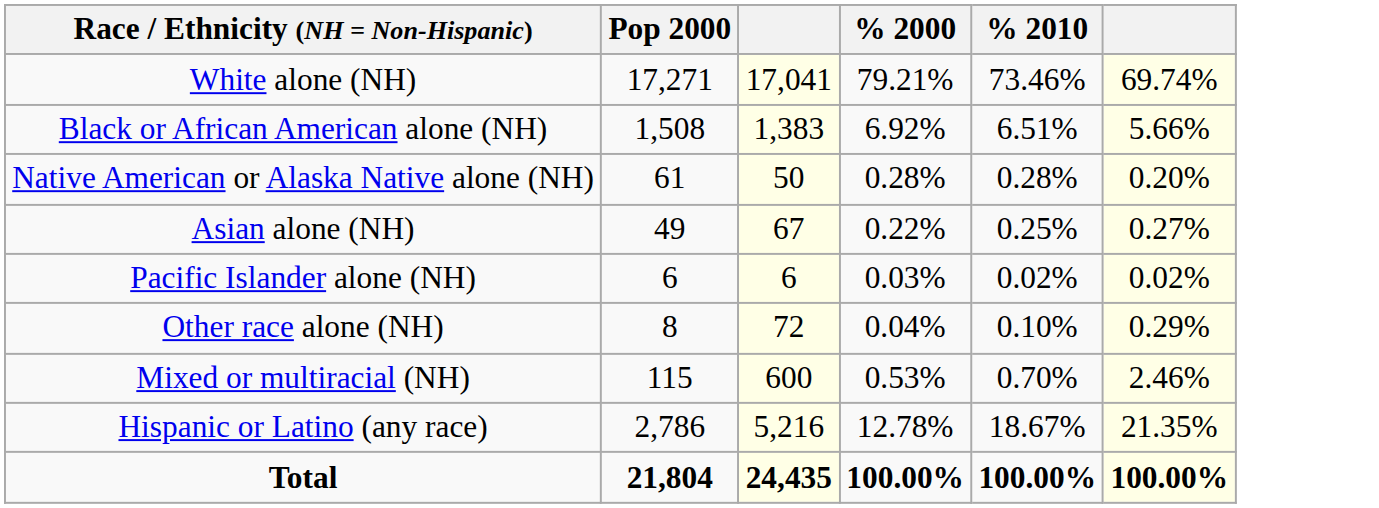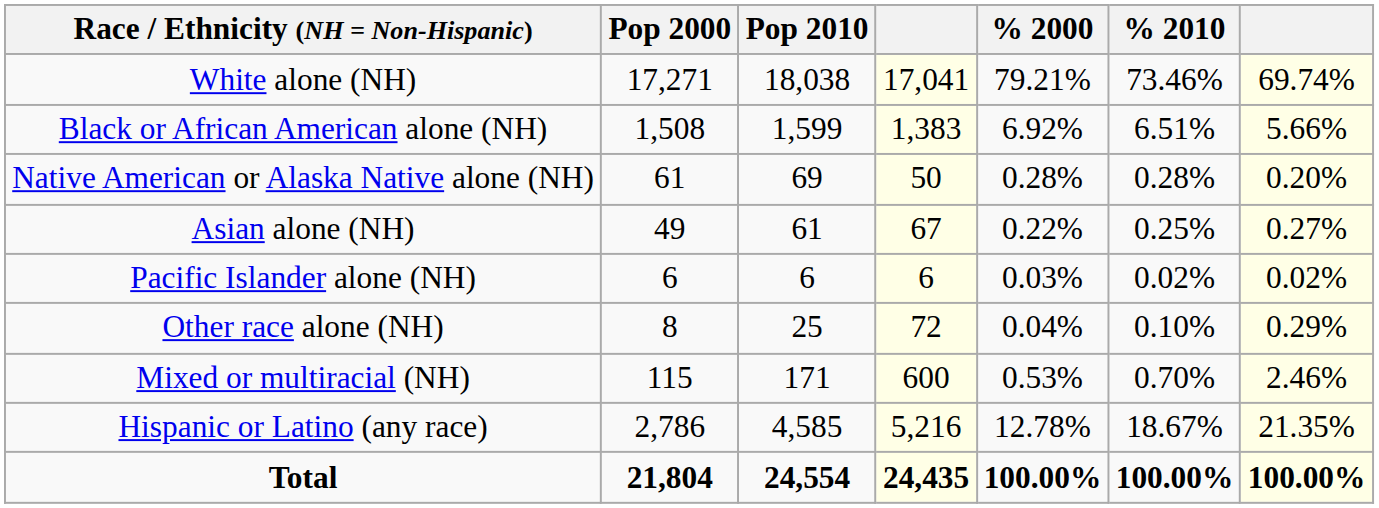+ column: (807, 29)
